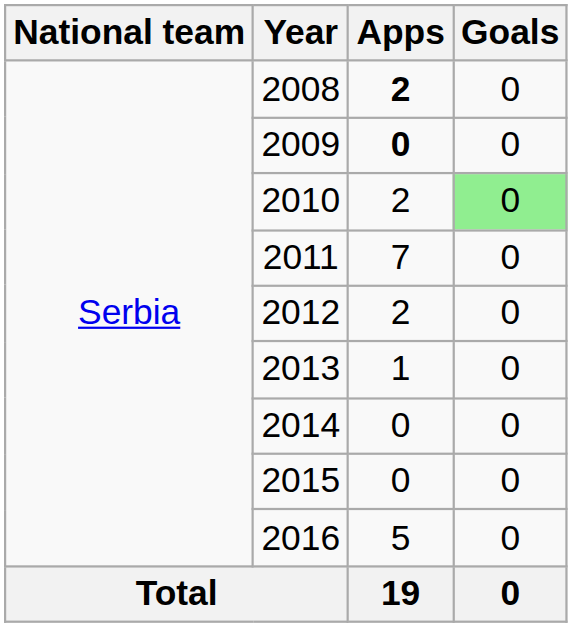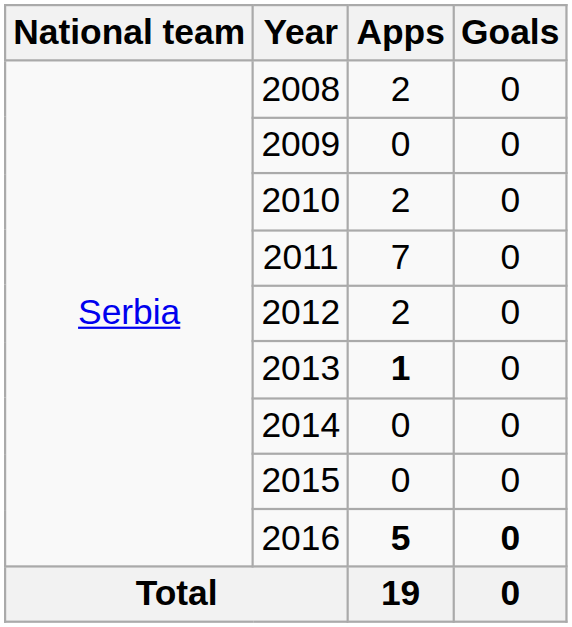(401, 88) bold -> (401, 88) normal
(401, 144) bold -> (401, 144) normal
(510, 200) lightgreen background -> (510, 200) no background
(401, 369) normal -> (401, 369) bold
(401, 537) normal -> (401, 537) bold
(510, 537) normal -> (510, 537) bold
